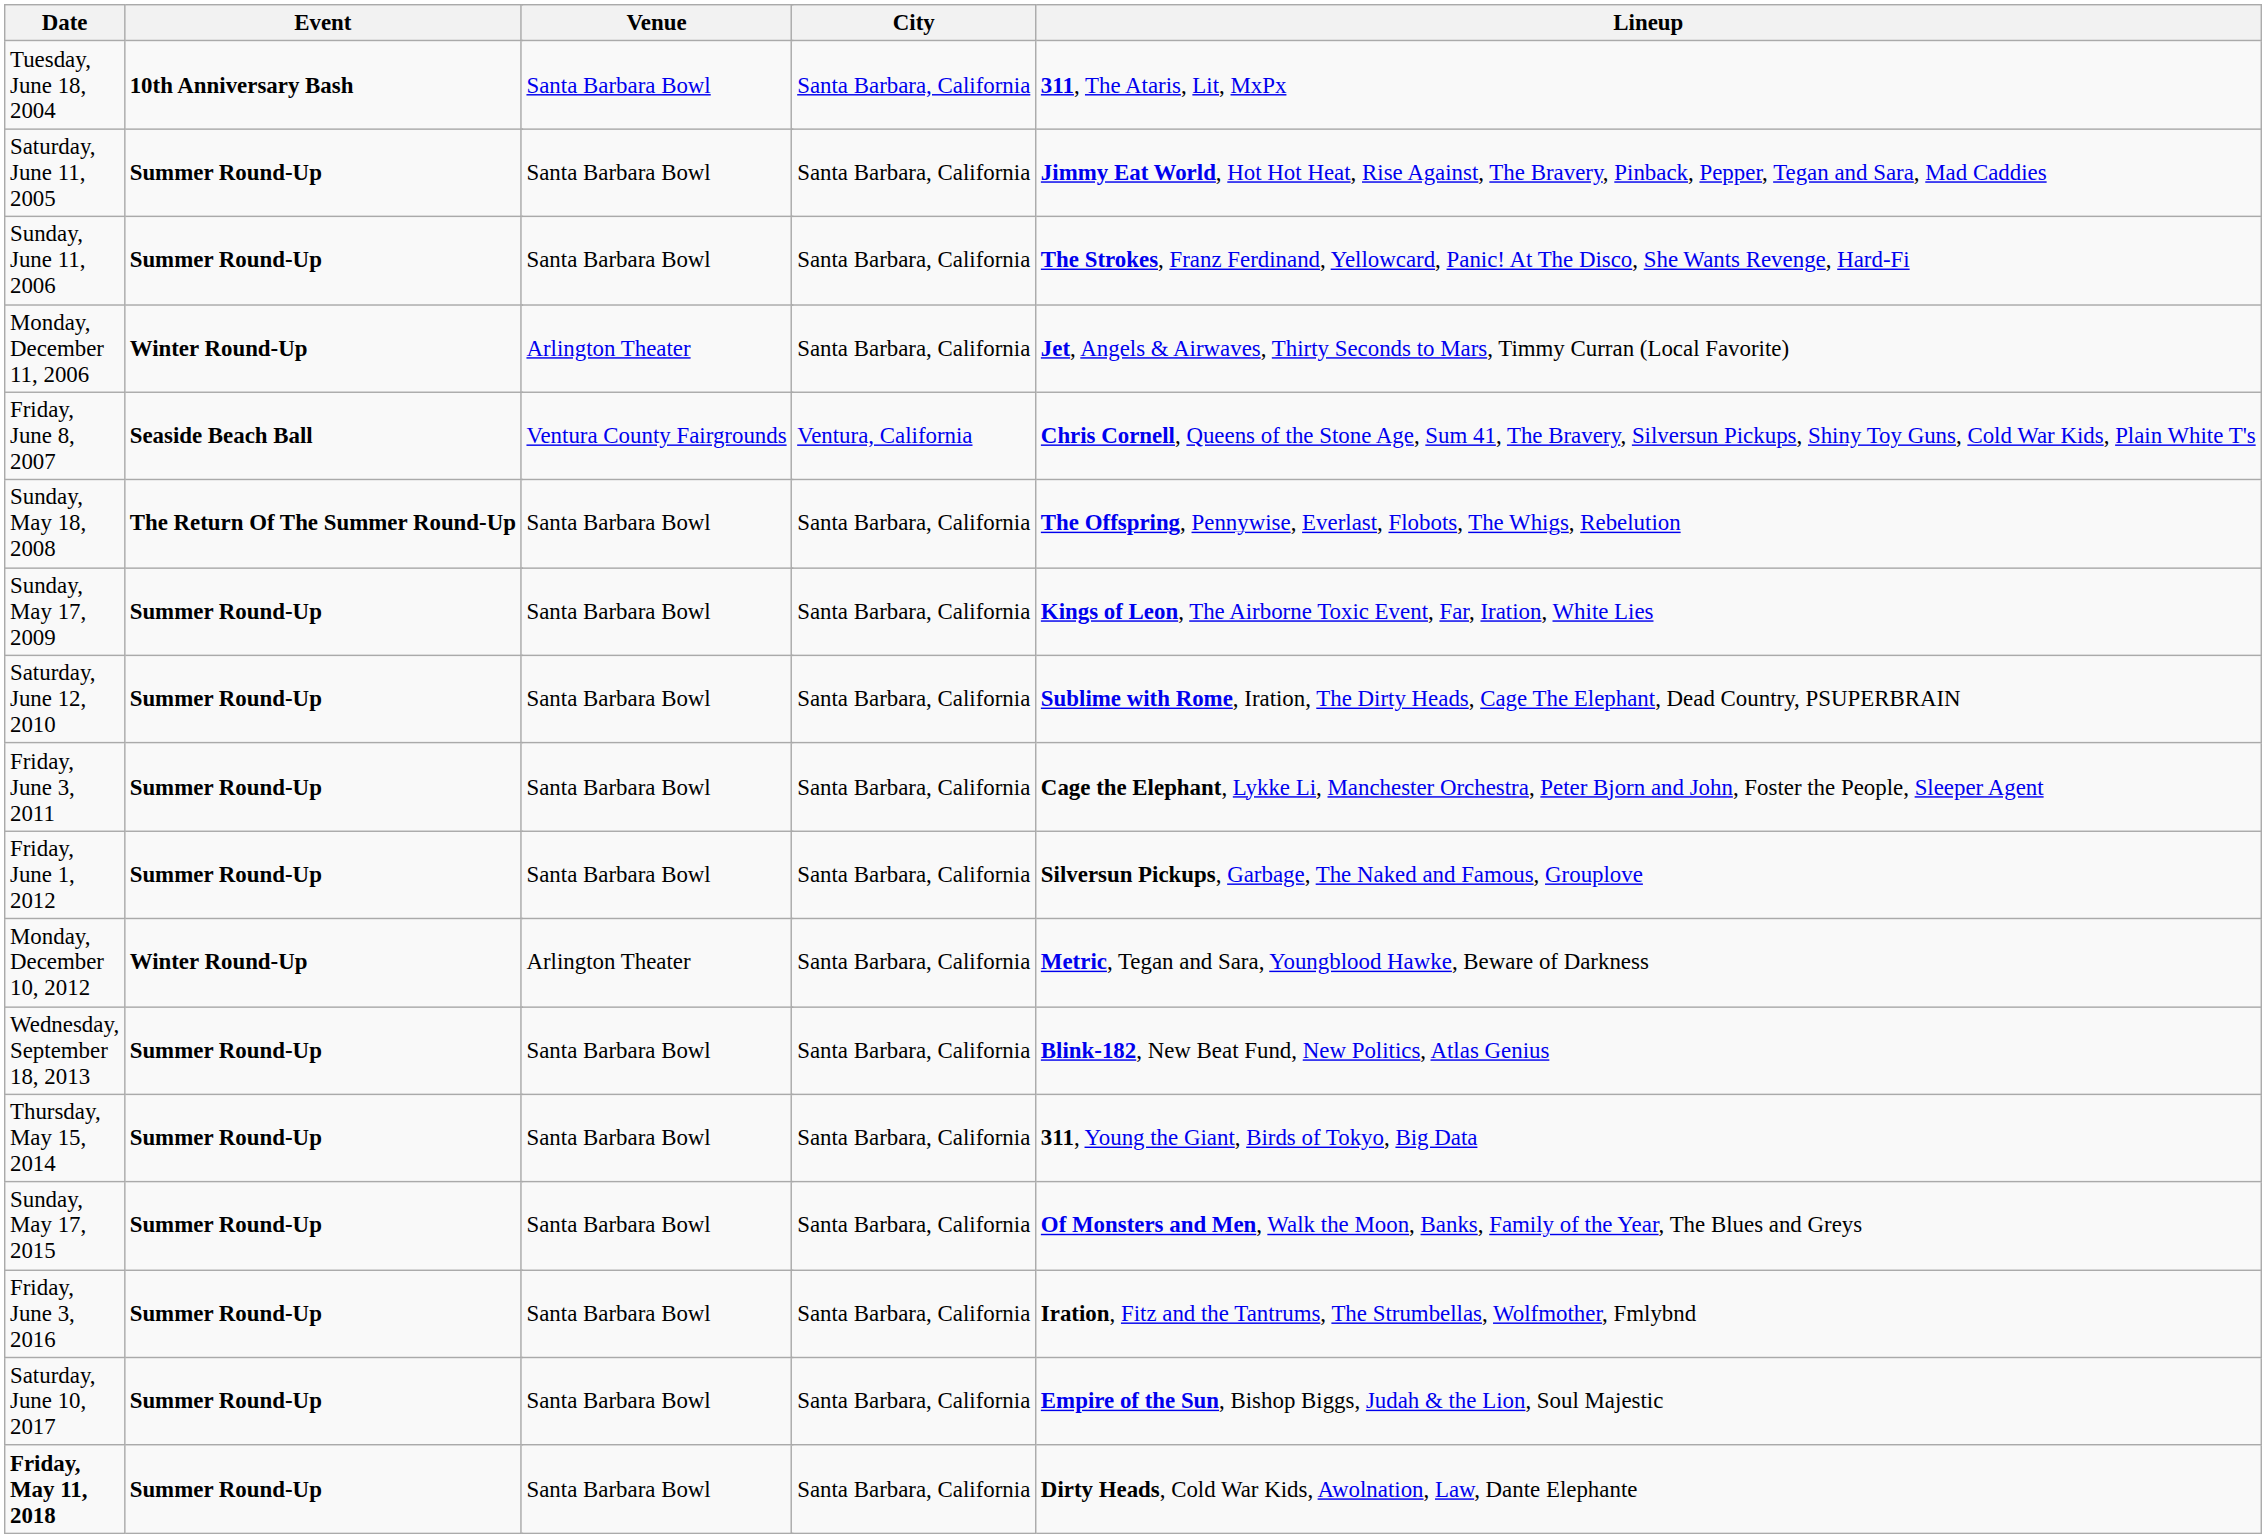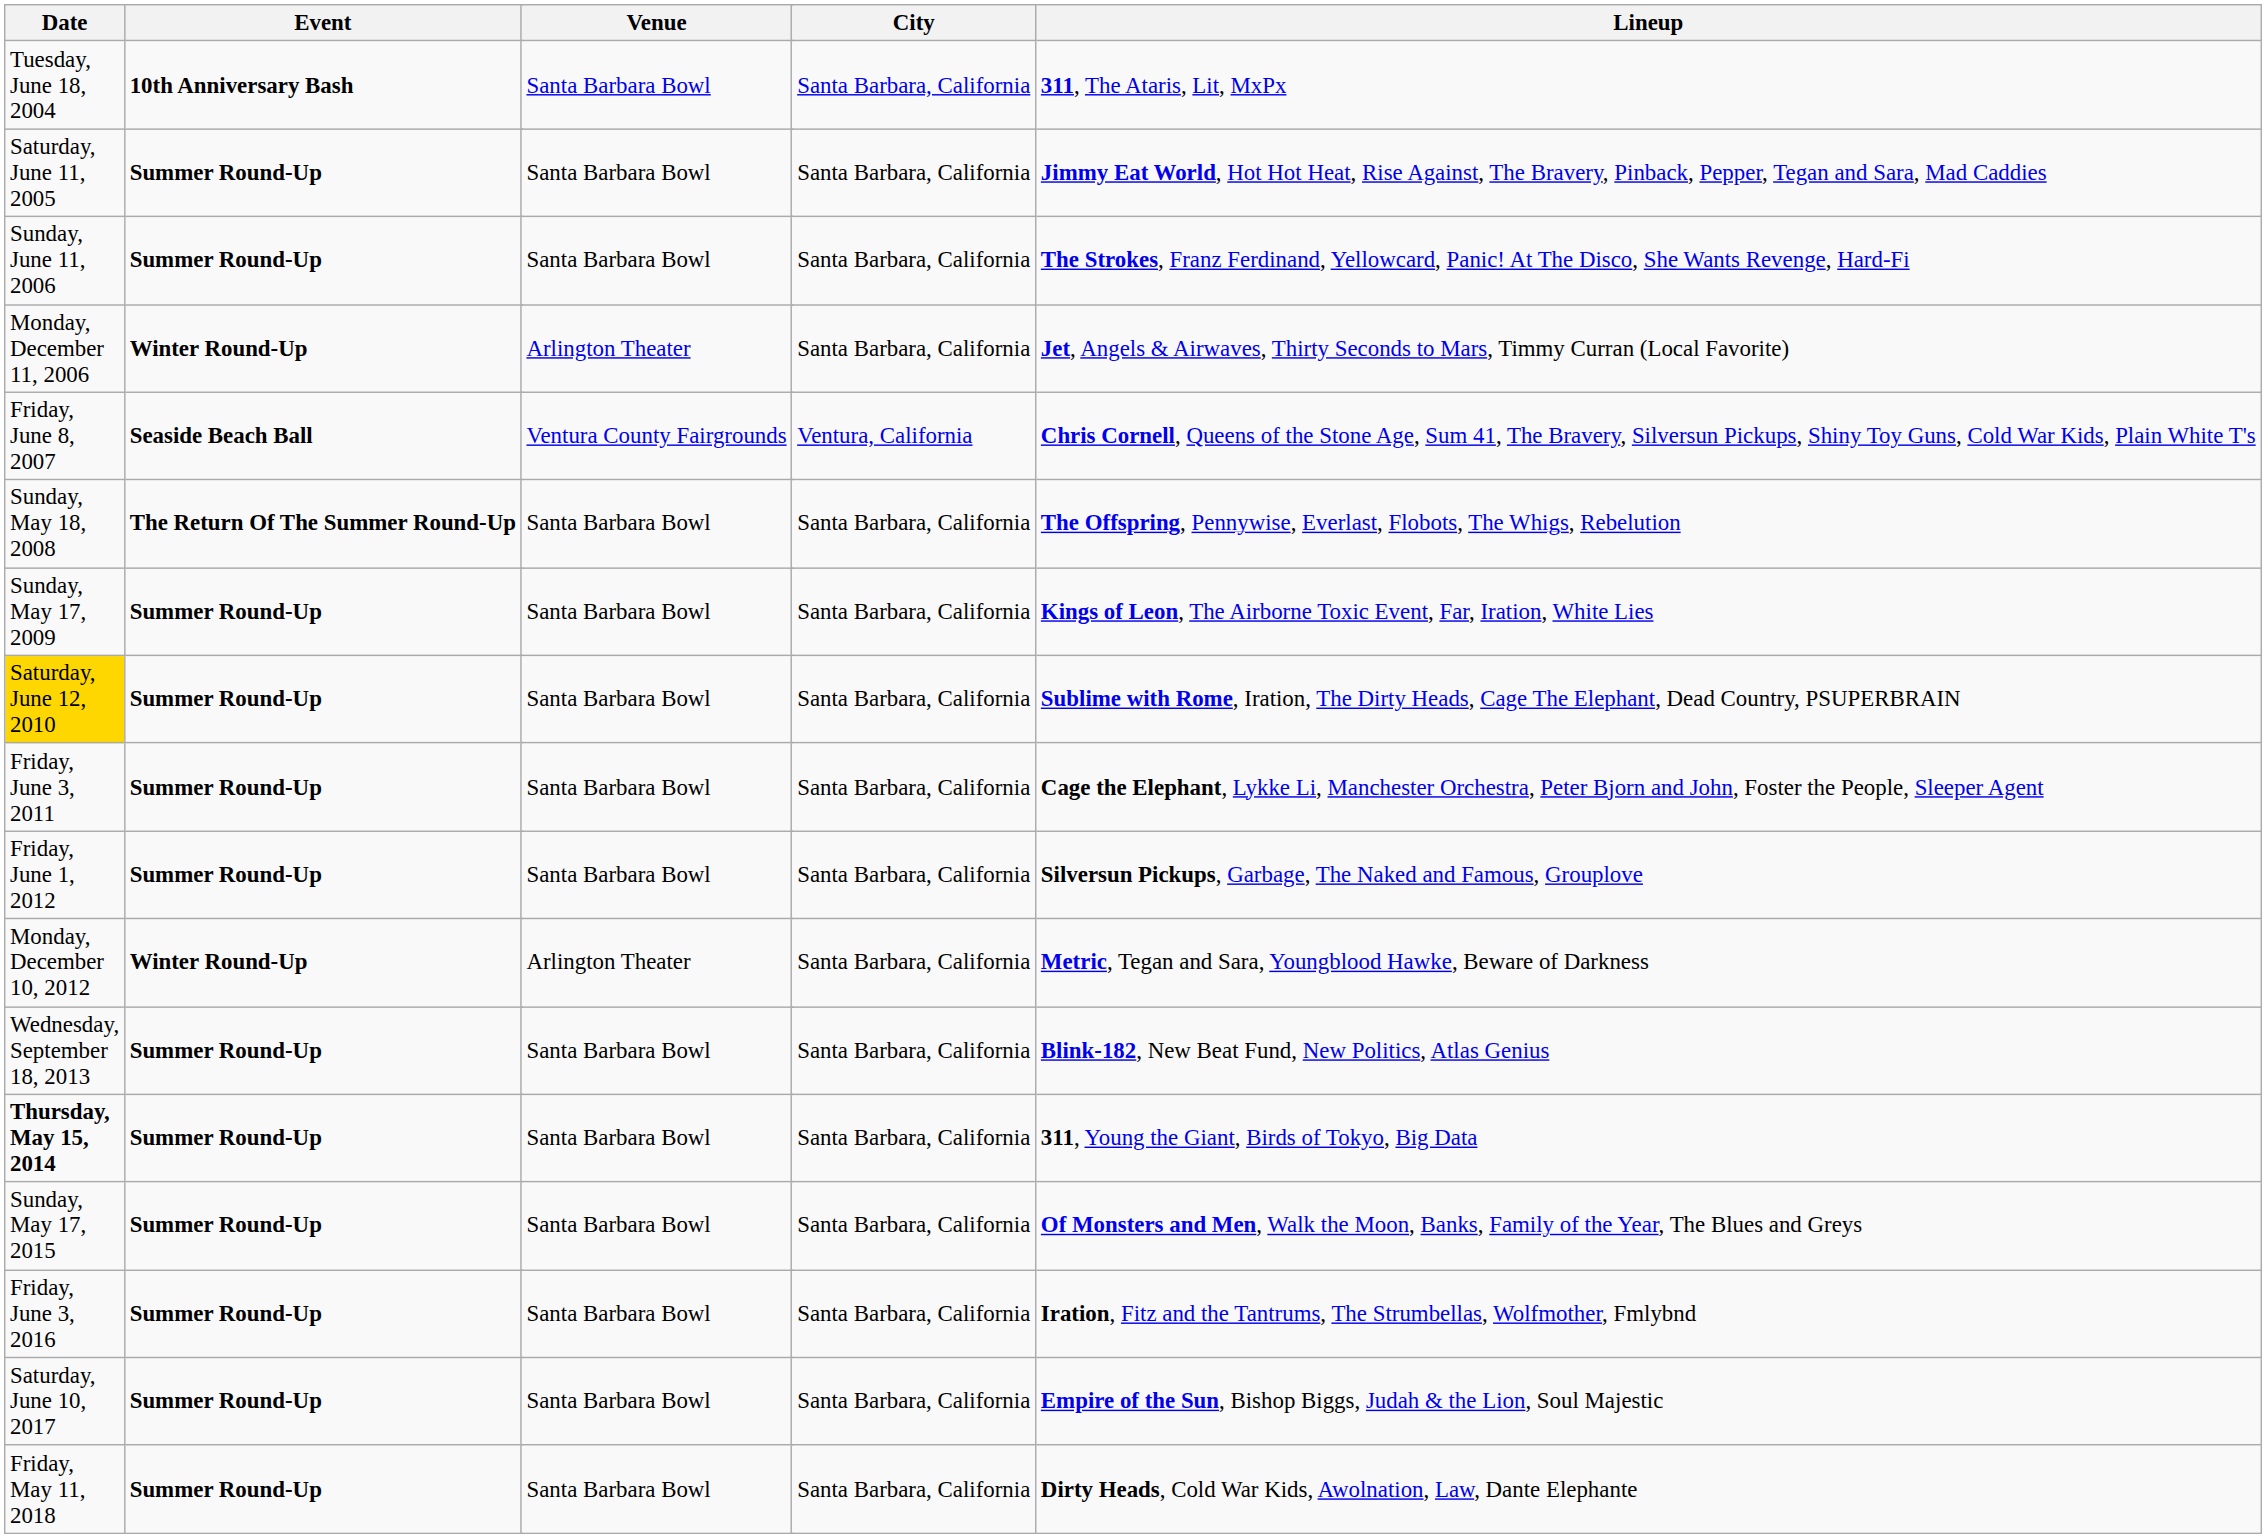(53, 699) no background -> (53, 699) gold background
(55, 1137) normal -> (60, 1137) bold
(49, 1488) bold -> (48, 1488) normal
